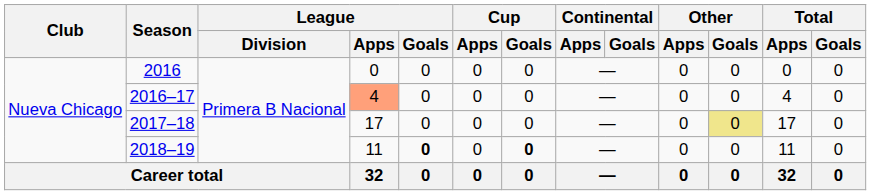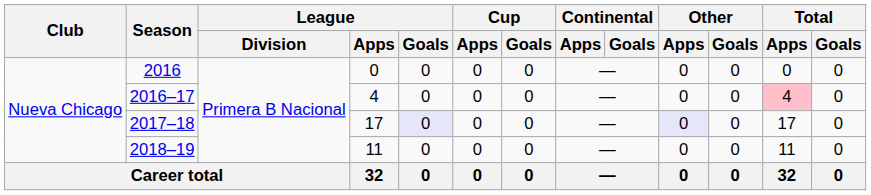(374, 96) lightsalmon background -> (374, 96) no background
(787, 96) no background -> (787, 96) pink background
(426, 123) no background -> (426, 123) lavender background
(684, 123) no background -> (684, 123) lavender background
(735, 123) khaki background -> (735, 123) no background
(426, 149) bold -> (426, 149) normal
(529, 149) bold -> (529, 149) normal
